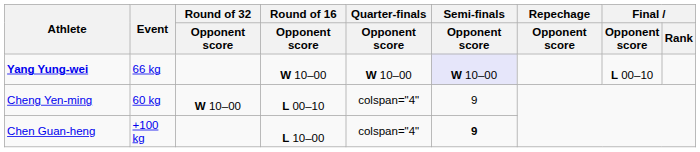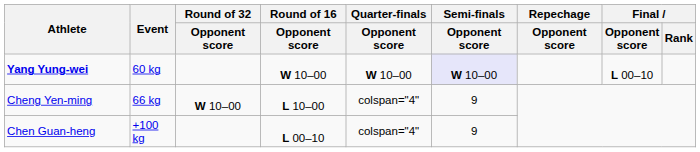(147, 69) 66 kg -> (147, 69) 60 kg
(147, 100) 60 kg -> (147, 100) 66 kg
(303, 107) L 00–10 -> (303, 107) L 10–00
(303, 138) L 10–00 -> (303, 138) L 00–10
(474, 131) bold -> (474, 131) normal
